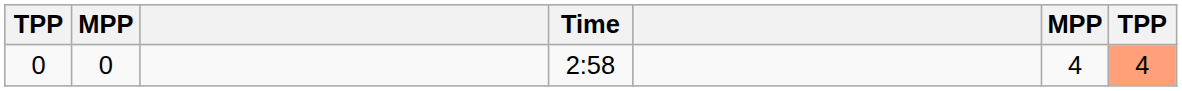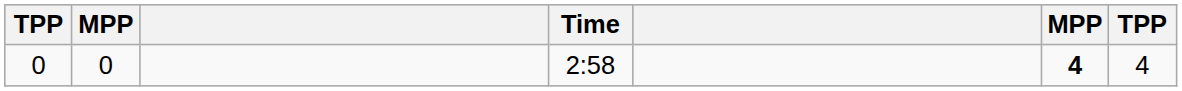(1075, 65) normal -> (1075, 65) bold
(1142, 65) lightsalmon background -> (1142, 65) no background
